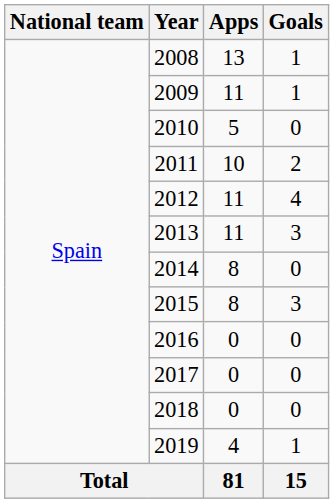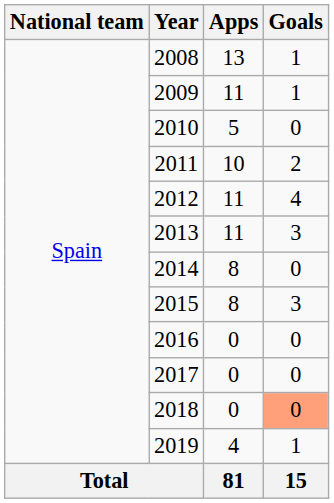(296, 410) no background -> (296, 410) lightsalmon background
